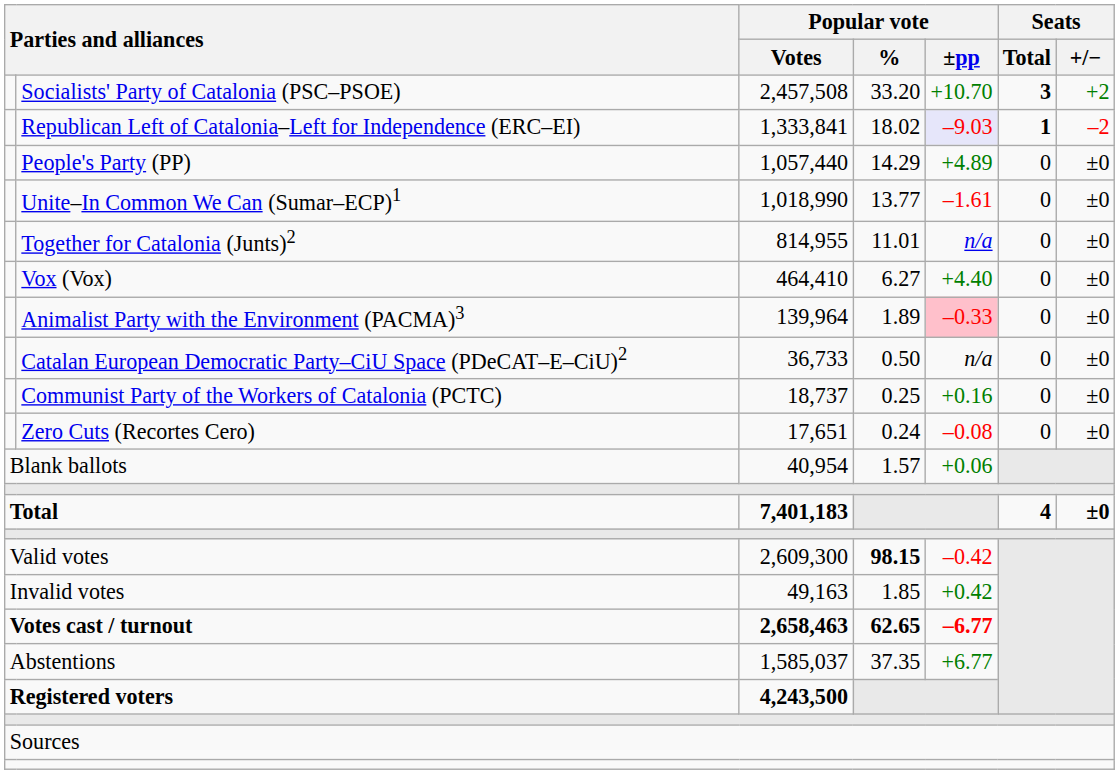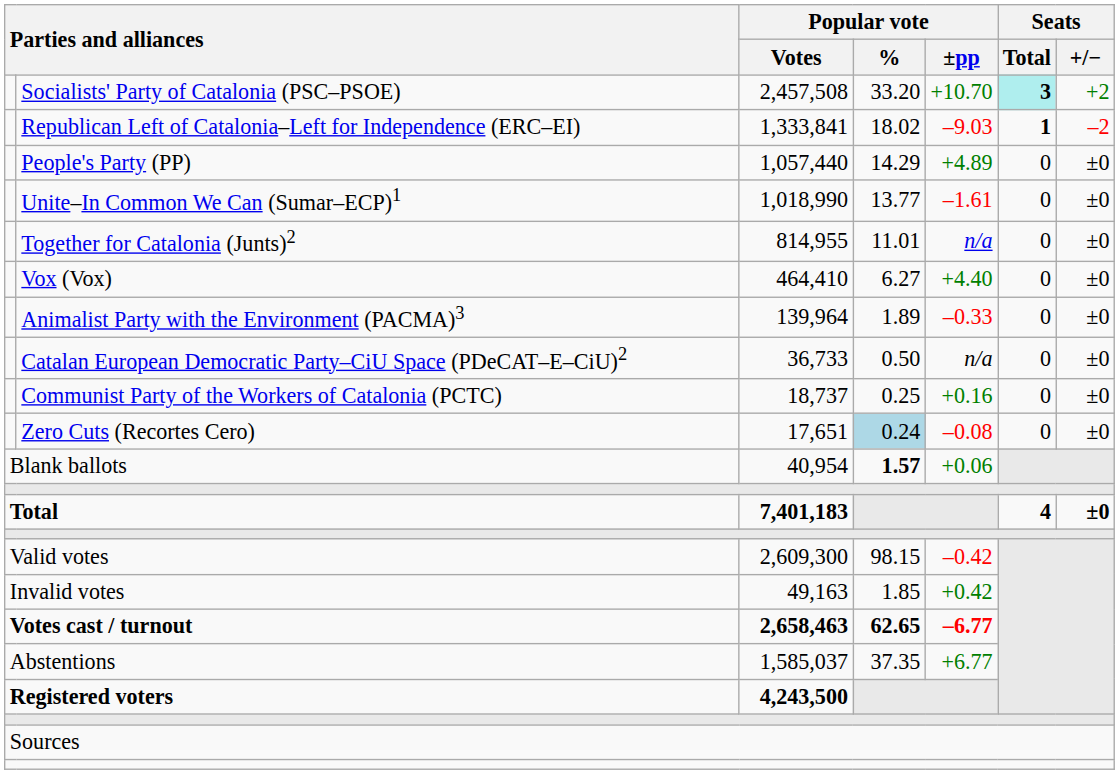(1046, 92) no background -> (1046, 92) paleturquoise background
(968, 127) lavender background -> (968, 127) no background
(968, 317) pink background -> (968, 317) no background
(901, 431) no background -> (901, 431) lightblue background
(901, 466) normal -> (901, 466) bold
(895, 556) bold -> (895, 556) normal
